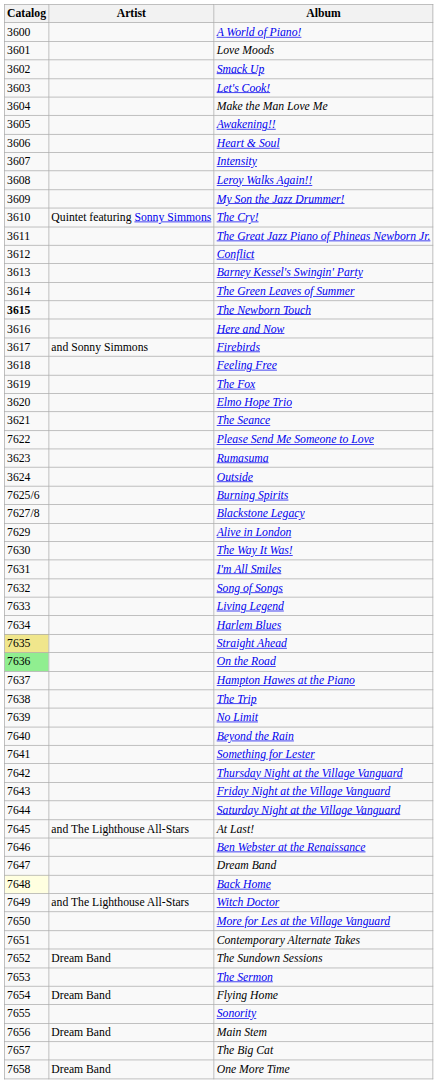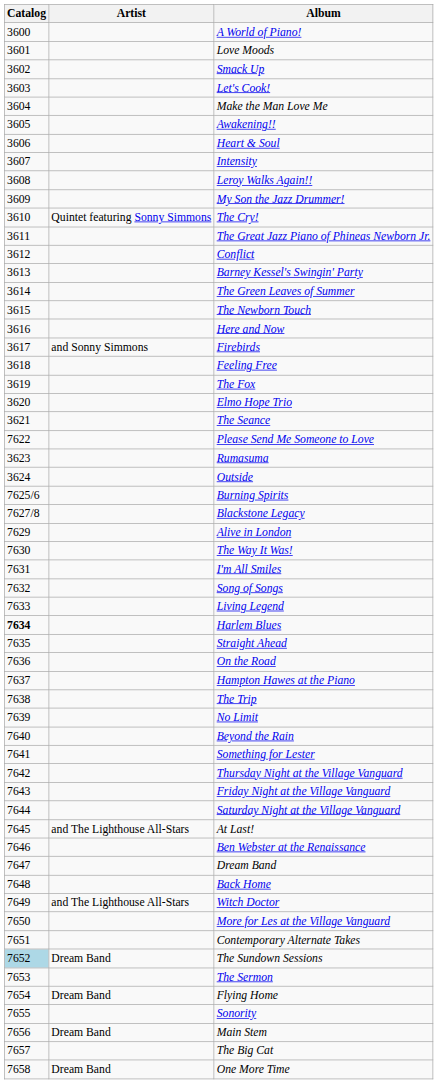(19, 310) bold -> (19, 310) normal
(19, 625) normal -> (19, 625) bold
(19, 643) khaki background -> (19, 643) no background
(19, 662) lightgreen background -> (19, 662) no background
(19, 884) lightyellow background -> (19, 884) no background
(19, 958) no background -> (19, 958) lightblue background
